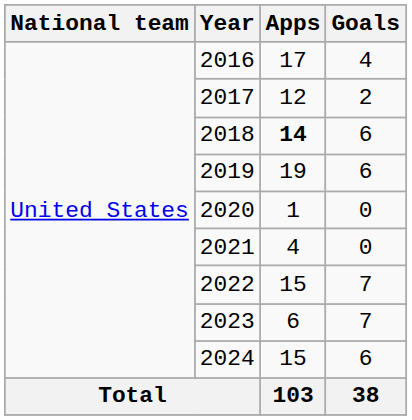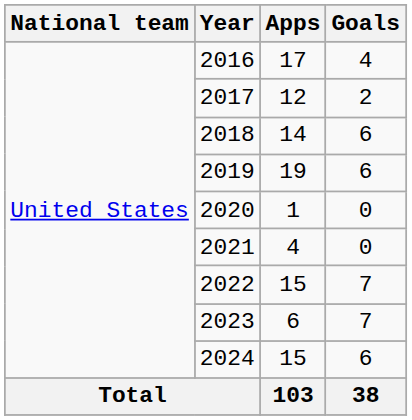(293, 135) bold -> (293, 135) normal
